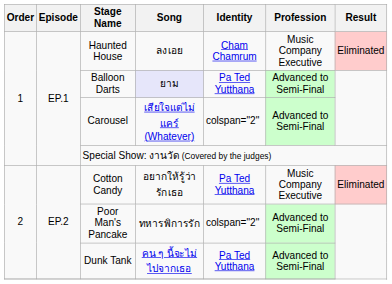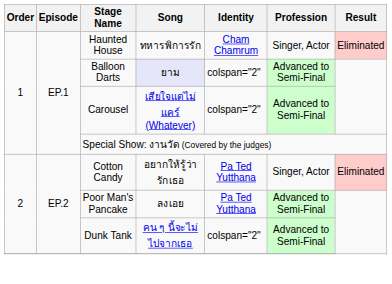(169, 51) ลงเอย -> (170, 45) ทหารพิการรัก
(300, 51) Music Company Executive -> (301, 45) Singer, Actor
(235, 84) Pa Ted Yutthana -> (234, 72) colspan="2"
(300, 185) Music Company Executive -> (301, 172) Singer, Actor
(169, 224) ทหารพิการรัก -> (170, 204) ลงเอย
(233, 223) colspan="2" -> (236, 204) Pa Ted Yutthana
(235, 261) Pa Ted Yutthana -> (234, 235) colspan="2"
